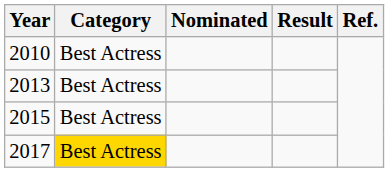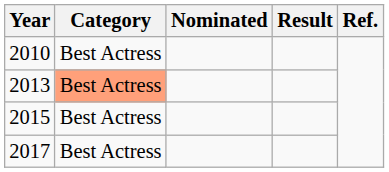(111, 85) no background -> (111, 85) lightsalmon background
(111, 150) gold background -> (111, 150) no background
